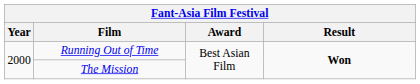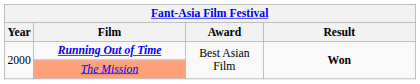(110, 50) normal -> (110, 50) bold
(110, 69) no background -> (110, 69) lightsalmon background
